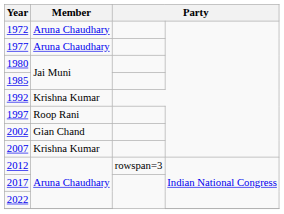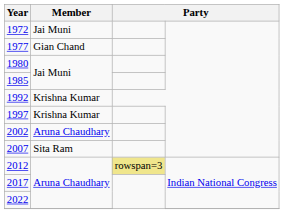(71, 30) Aruna Chaudhary -> (52, 30) Jai Muni
(71, 47) Aruna Chaudhary -> (59, 47) Gian Chand
(56, 115) Roop Rani -> (66, 115) Krishna Kumar
(59, 132) Gian Chand -> (71, 132) Aruna Chaudhary
(66, 149) Krishna Kumar -> (53, 149) Sita Ram
(138, 166) no background -> (138, 166) khaki background
